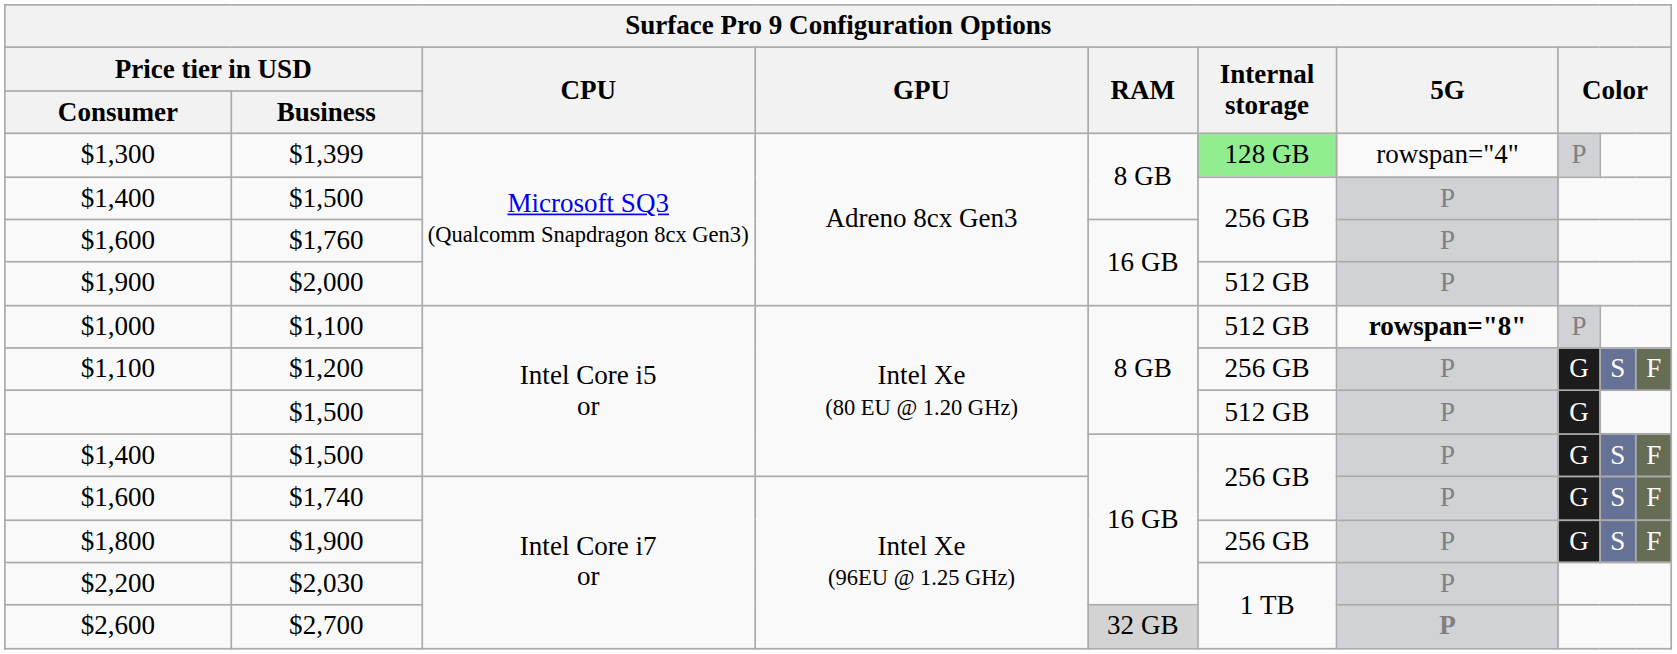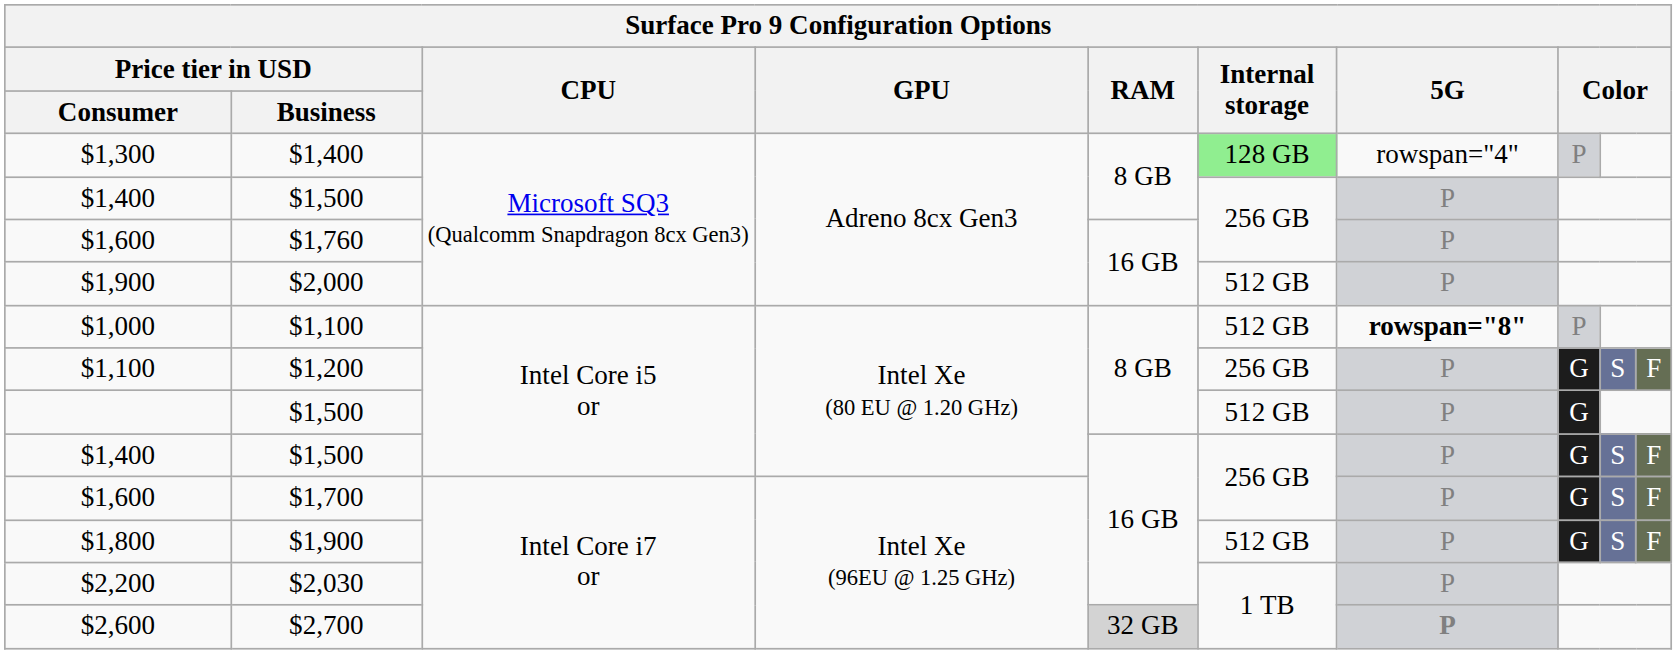(326, 154) $1,399 -> (326, 154) $1,400
(326, 497) $1,740 -> (326, 497) $1,700
(1267, 540) 256 GB -> (1267, 540) 512 GB
